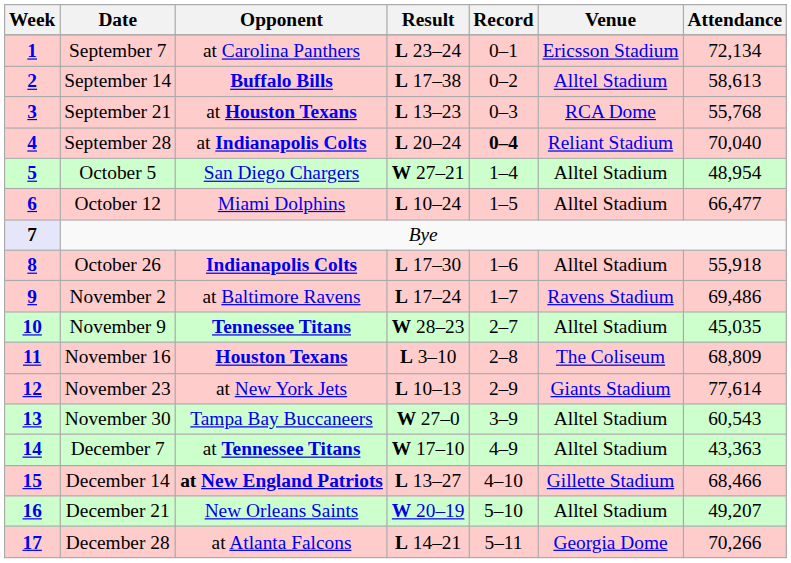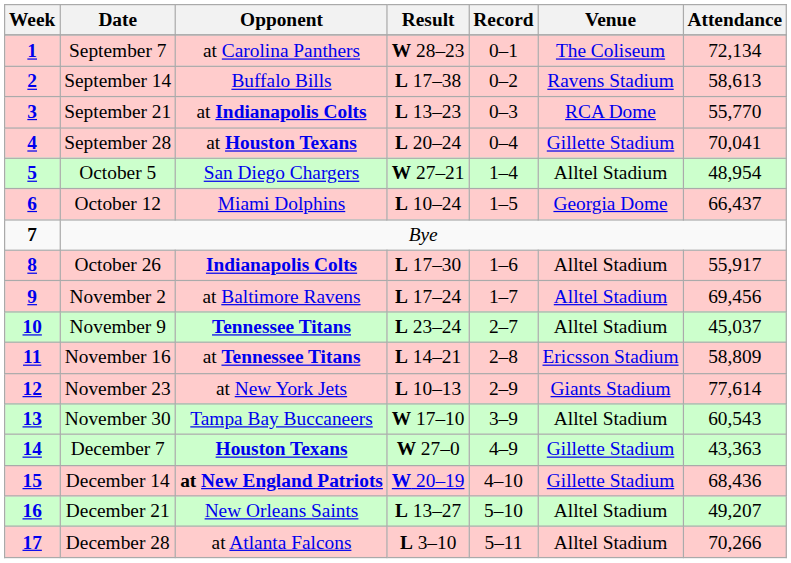(428, 50) L 23–24 -> (428, 50) W 28–23
(611, 50) Ericsson Stadium -> (611, 50) The Coliseum
(282, 81) bold -> (282, 81) normal
(611, 81) Alltel Stadium -> (611, 81) Ravens Stadium
(282, 111) at Houston Texans -> (282, 111) at Indianapolis Colts
(735, 111) 55,768 -> (735, 111) 55,770
(282, 142) at Indianapolis Colts -> (282, 142) at Houston Texans
(503, 142) bold -> (503, 142) normal
(611, 142) Reliant Stadium -> (611, 142) Gillette Stadium
(735, 142) 70,040 -> (735, 142) 70,041
(611, 204) Alltel Stadium -> (611, 204) Georgia Dome
(735, 204) 66,477 -> (735, 204) 66,437
(32, 234) lavender background -> (32, 234) no background
(735, 265) 55,918 -> (735, 265) 55,917
(611, 296) Ravens Stadium -> (611, 296) Alltel Stadium
(735, 296) 69,486 -> (735, 296) 69,456
(428, 326) W 28–23 -> (428, 326) L 23–24
(735, 326) 45,035 -> (735, 326) 45,037
(282, 357) Houston Texans -> (282, 357) at Tennessee Titans
(428, 357) L 3–10 -> (428, 357) L 14–21
(611, 357) The Coliseum -> (611, 357) Ericsson Stadium
(735, 357) 68,809 -> (735, 357) 58,809
(428, 419) W 27–0 -> (428, 419) W 17–10
(282, 449) at Tennessee Titans -> (282, 449) Houston Texans
(428, 449) W 17–10 -> (428, 449) W 27–0
(611, 449) Alltel Stadium -> (611, 449) Gillette Stadium
(428, 480) L 13–27 -> (428, 480) W 20–19
(735, 480) 68,466 -> (735, 480) 68,436
(428, 511) W 20–19 -> (428, 511) L 13–27
(428, 541) L 14–21 -> (428, 541) L 3–10
(611, 541) Georgia Dome -> (611, 541) Alltel Stadium
